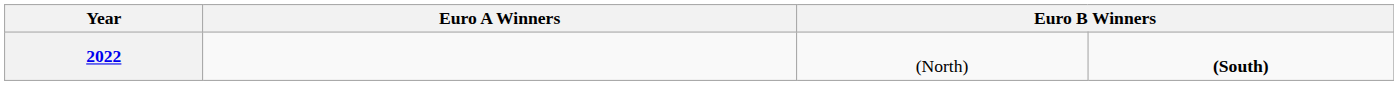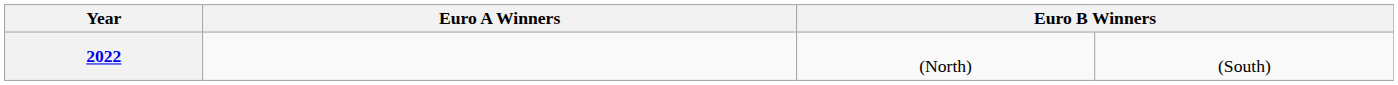(1241, 66) bold -> (1244, 66) normal
